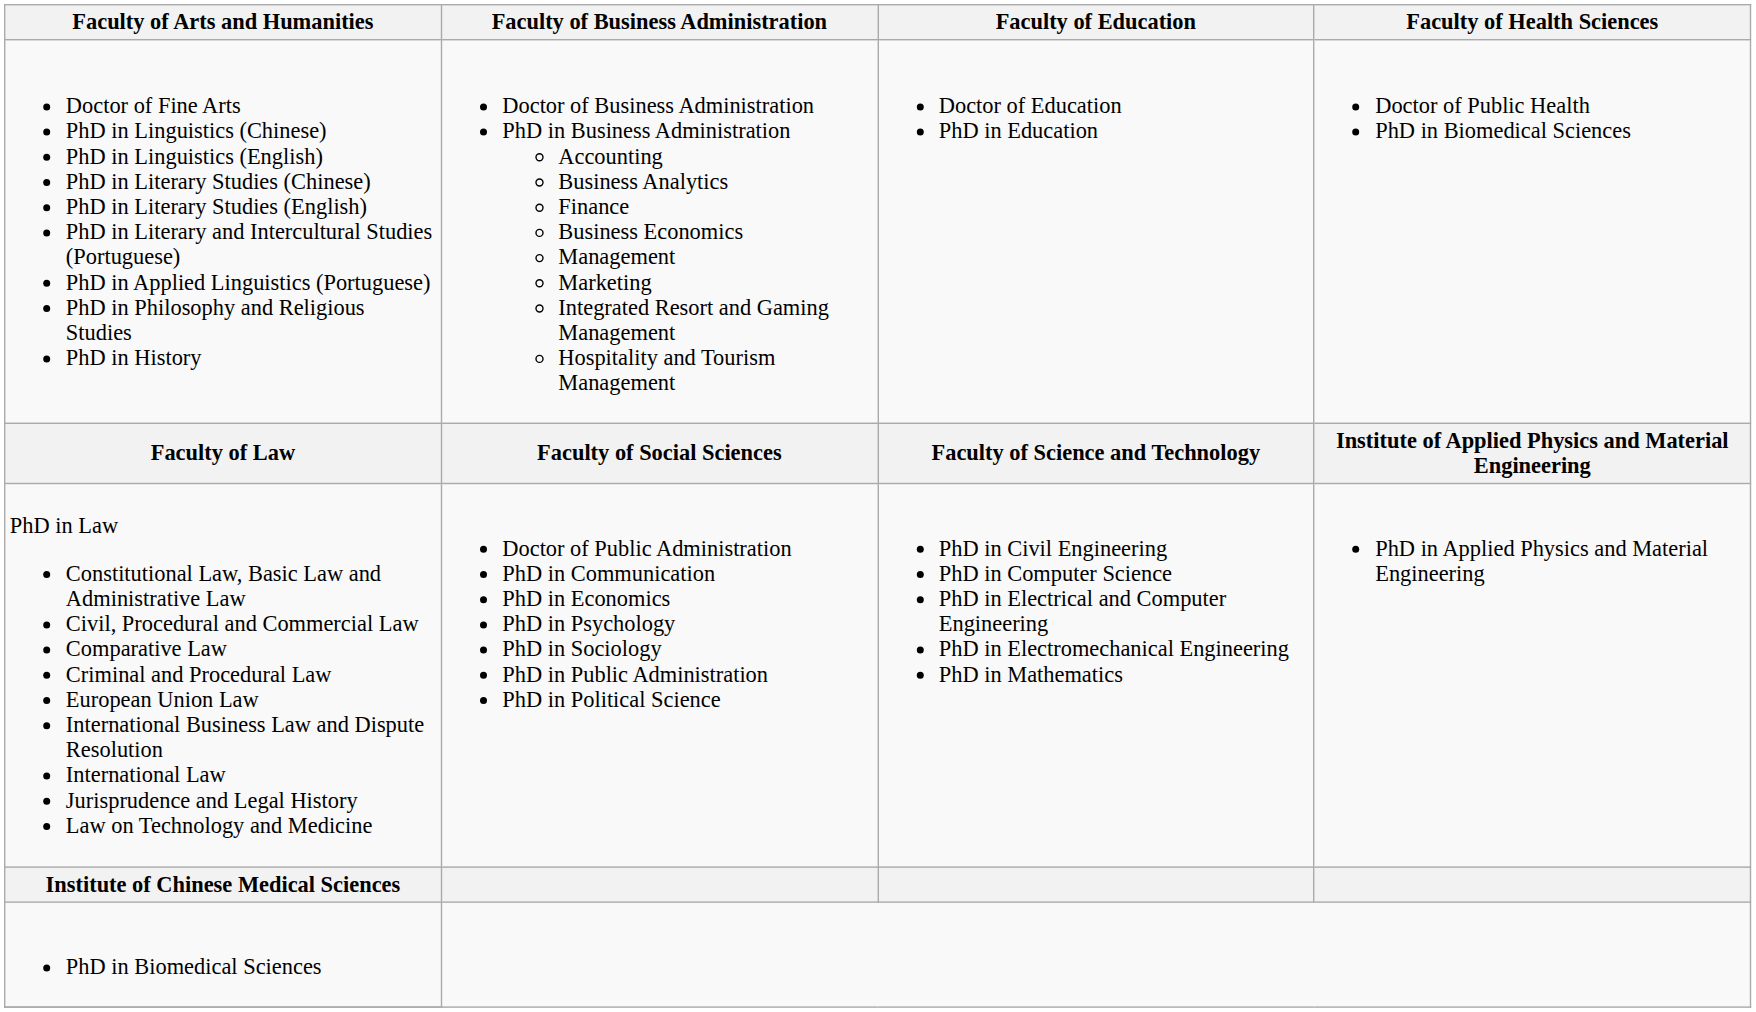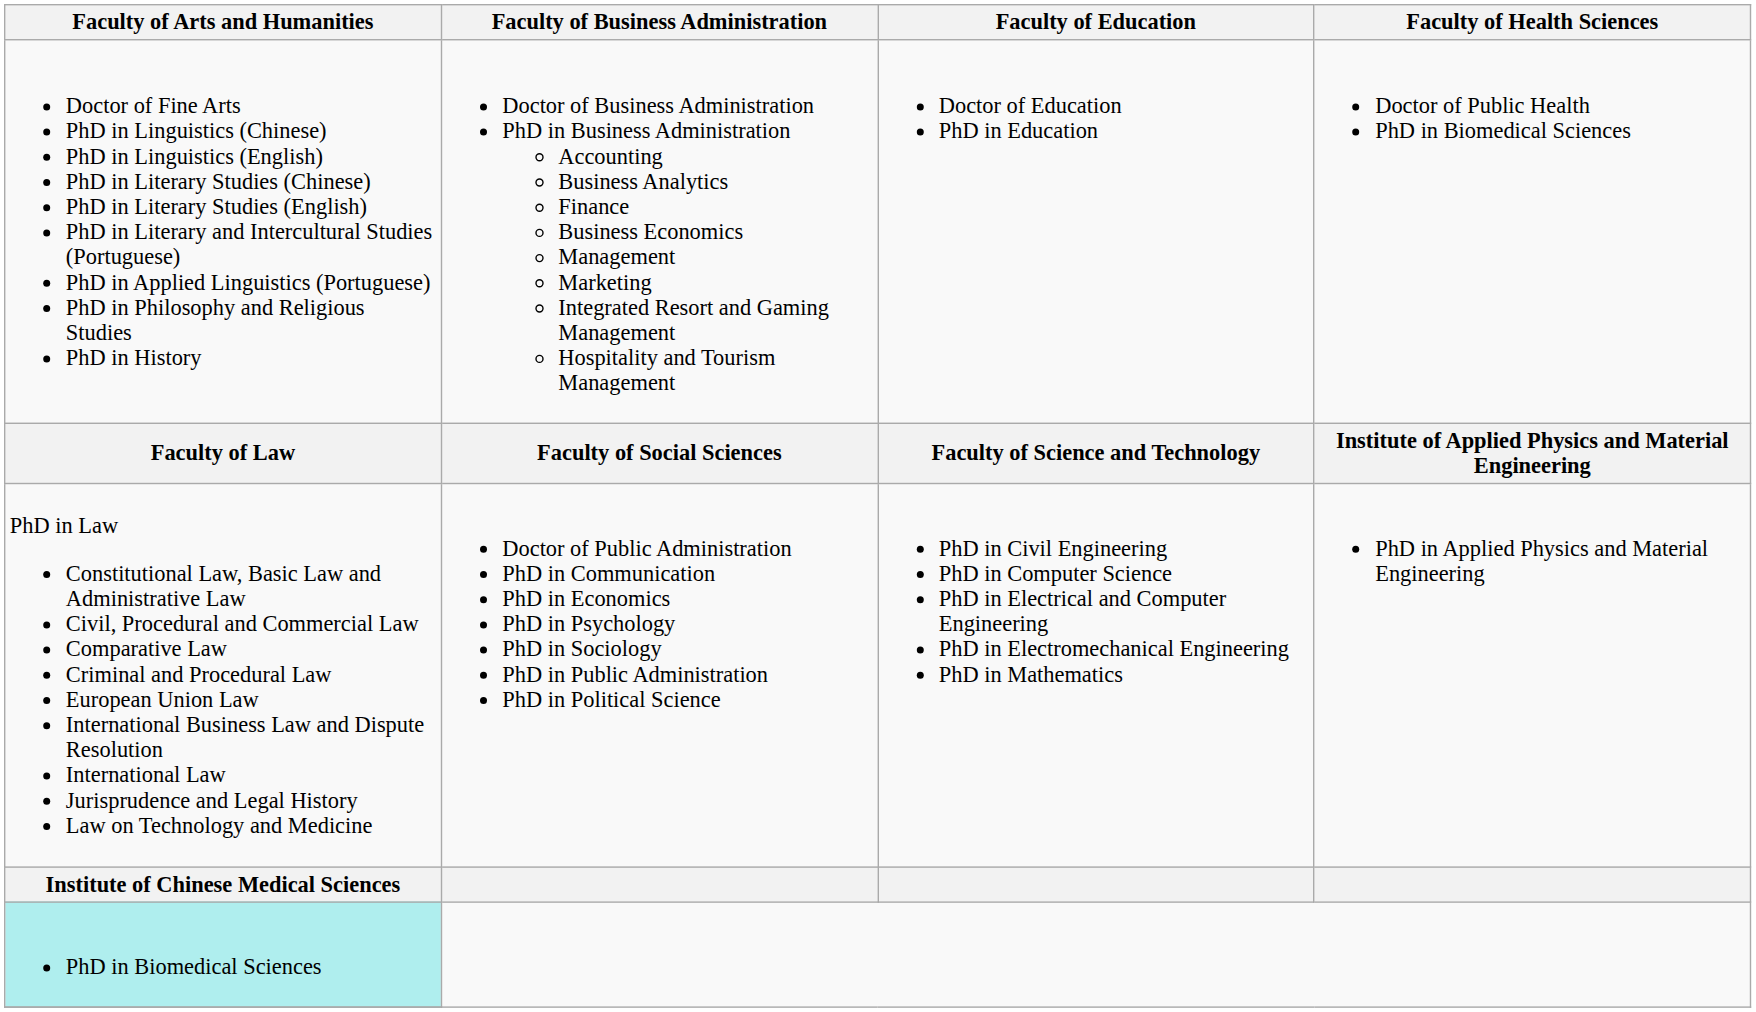(223, 967) no background -> (223, 967) paleturquoise background
